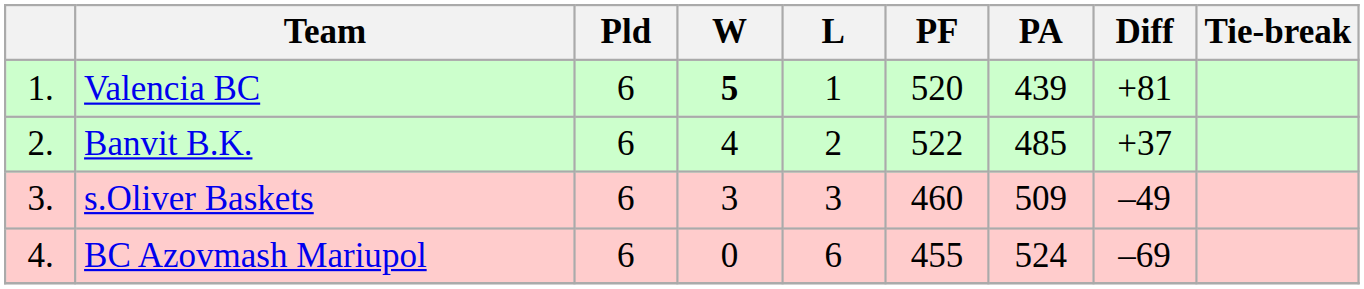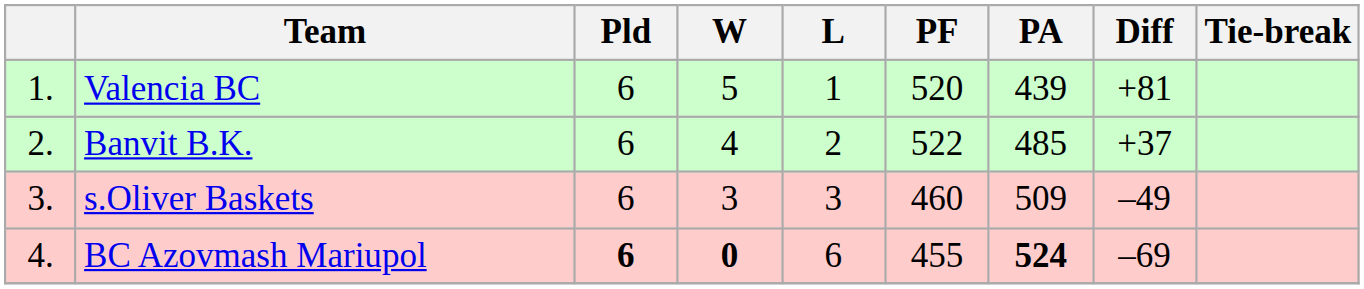(730, 87) bold -> (730, 87) normal
(626, 254) normal -> (626, 254) bold
(730, 254) normal -> (730, 254) bold
(1041, 254) normal -> (1041, 254) bold
